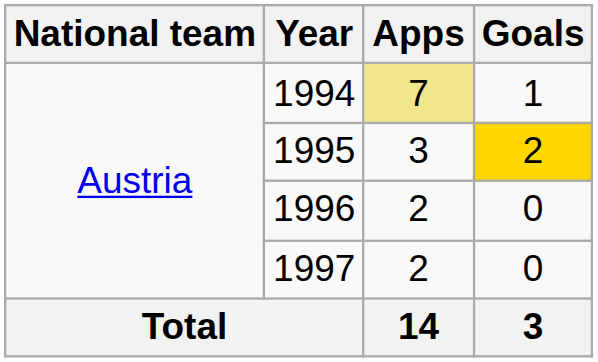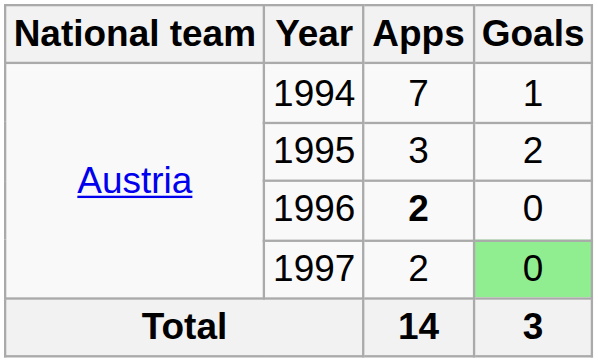(419, 92) khaki background -> (419, 92) no background
(533, 151) gold background -> (533, 151) no background
(419, 209) normal -> (419, 209) bold
(533, 268) no background -> (533, 268) lightgreen background
